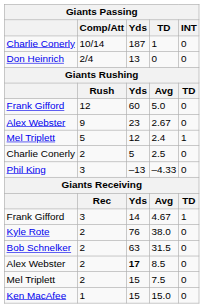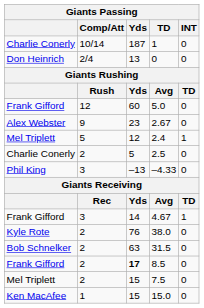(36, 264) Alex Webster -> (35, 264) Frank Gifford
